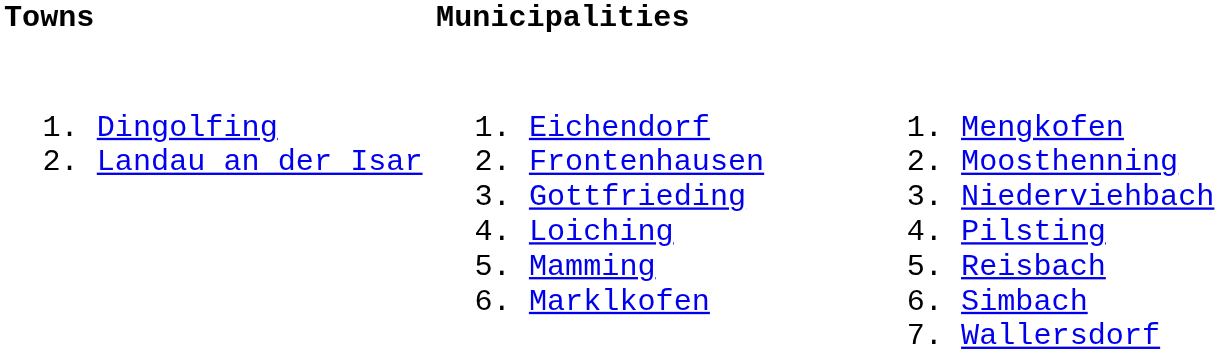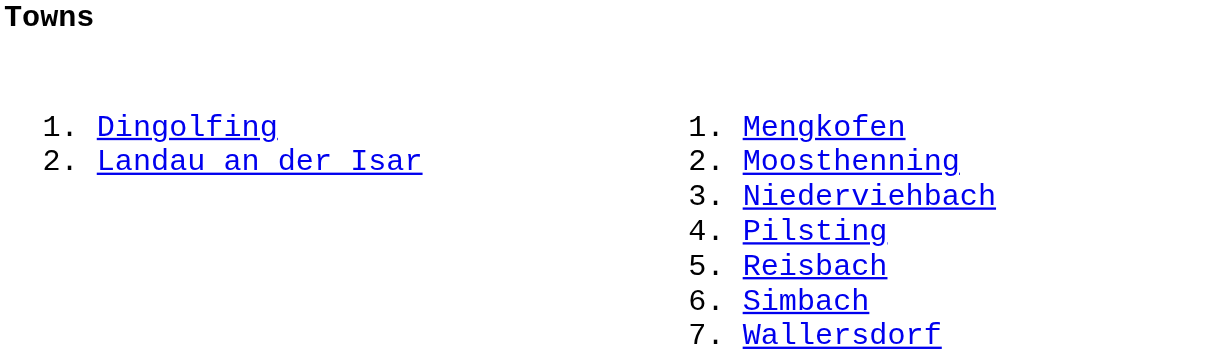- column: (563, 18)
